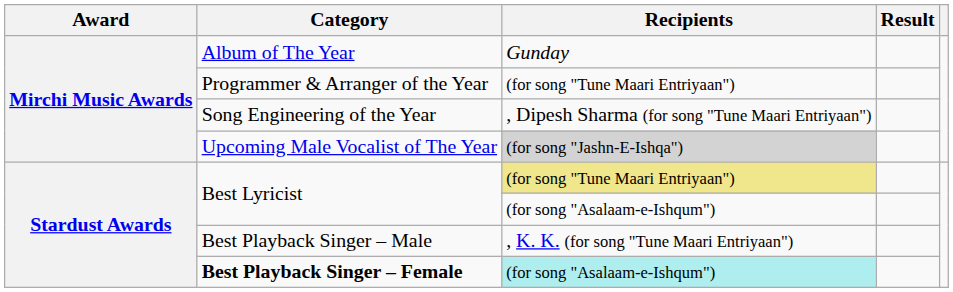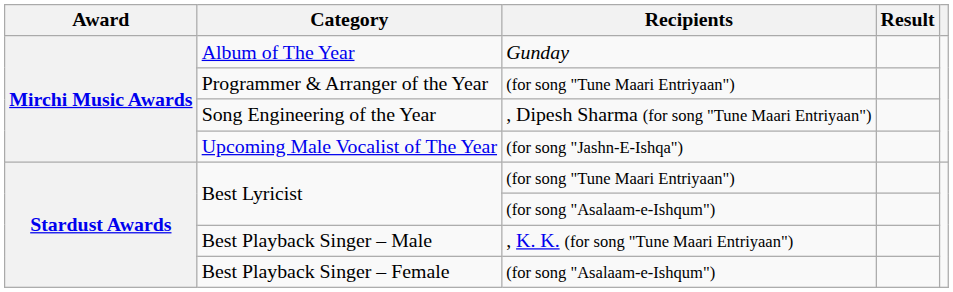(595, 147) lightgrey background -> (595, 147) no background
(620, 178) khaki background -> (620, 178) no background
(332, 271) bold -> (326, 271) normal
(611, 273) paleturquoise background -> (611, 273) no background
